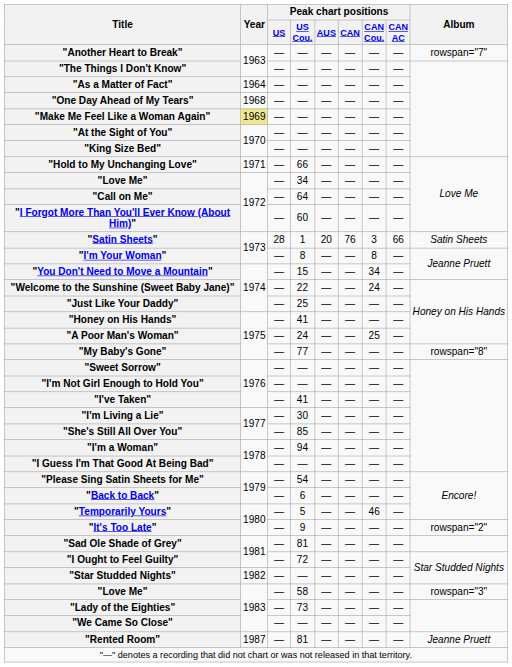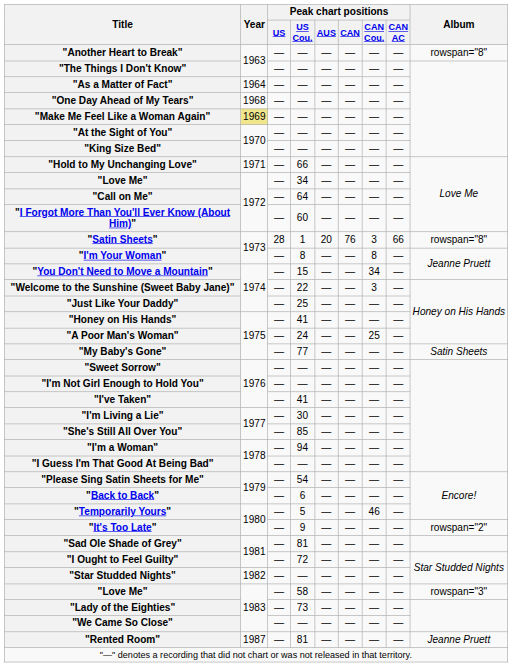(459, 52) rowspan="7" -> (459, 52) rowspan="8"
(459, 240) Satin Sheets -> (459, 240) rowspan="8"
(374, 288) 24 -> (374, 288) 3
(459, 351) rowspan="8" -> (459, 351) Satin Sheets
